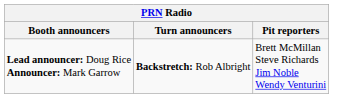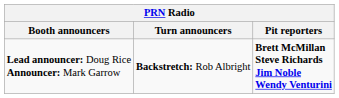(291, 66) normal -> (294, 66) bold
